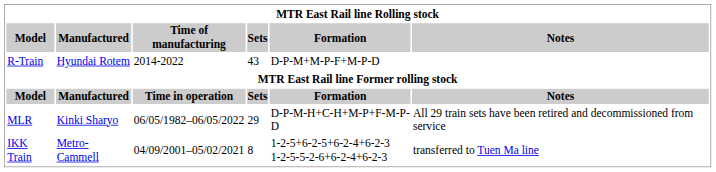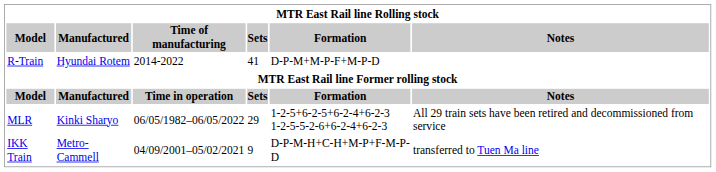(253, 61) 43 -> (253, 61) 41
(340, 120) D-P-M-H+C-H+M-P+F-M-P-D -> (330, 120) 1-2-5+6-2-5+6-2-4+6-2-3 1-2-5-5-2-6+6-2-4+6-2-3
(250, 150) 8 -> (250, 150) 9
(330, 150) 1-2-5+6-2-5+6-2-4+6-2-3 1-2-5-5-2-6+6-2-4+6-2-3 -> (340, 150) D-P-M-H+C-H+M-P+F-M-P-D
